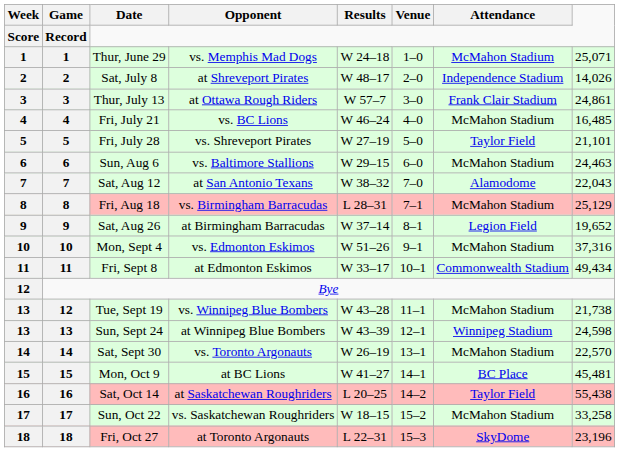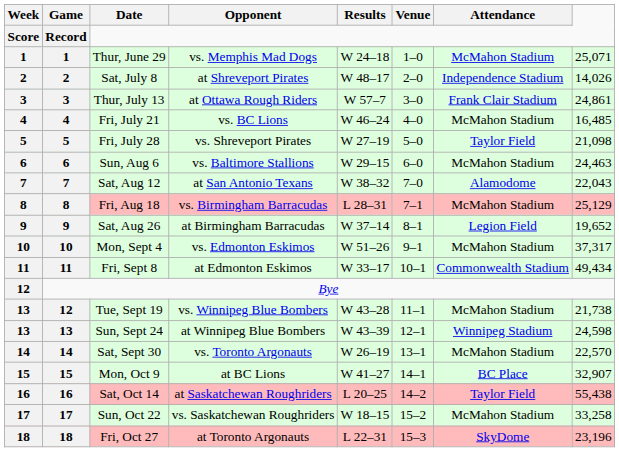(593, 141) 21,101 -> (593, 141) 21,098
(593, 246) 37,316 -> (593, 246) 37,317
(593, 373) 45,481 -> (593, 373) 32,907
